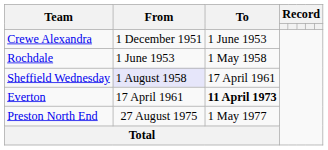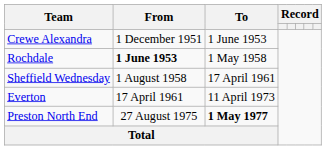(145, 58) normal -> (146, 58) bold
(151, 77) lavender background -> (151, 77) no background
(242, 96) bold -> (241, 96) normal
(237, 116) normal -> (238, 116) bold
